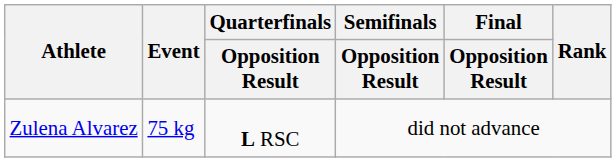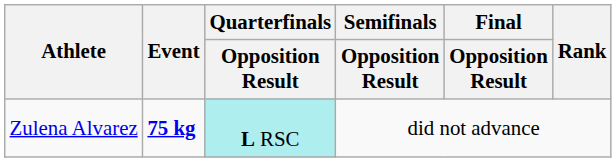(171, 127) normal -> (171, 127) bold
(270, 140) no background -> (270, 140) paleturquoise background
